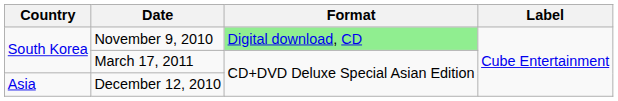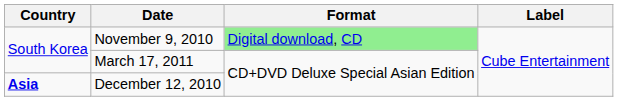(22, 84) normal -> (23, 84) bold
